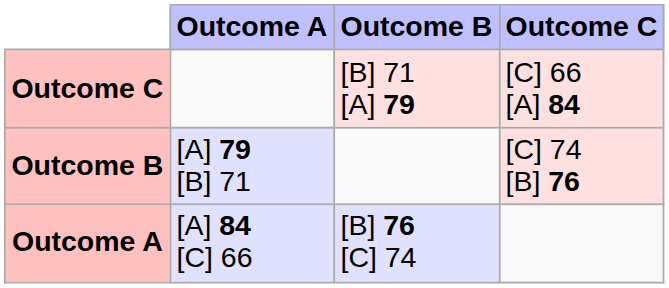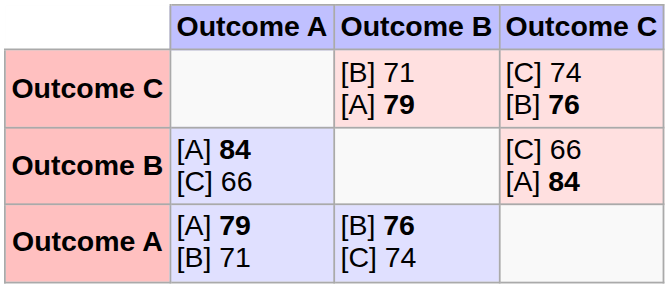(544, 88) [C] 66 [A] 84 -> (544, 88) [C] 74 [B] 76
(214, 165) [A] 79 [B] 71 -> (214, 165) [A] 84 [C] 66
(544, 165) [C] 74 [B] 76 -> (544, 165) [C] 66 [A] 84
(214, 242) [A] 84 [C] 66 -> (214, 242) [A] 79 [B] 71
